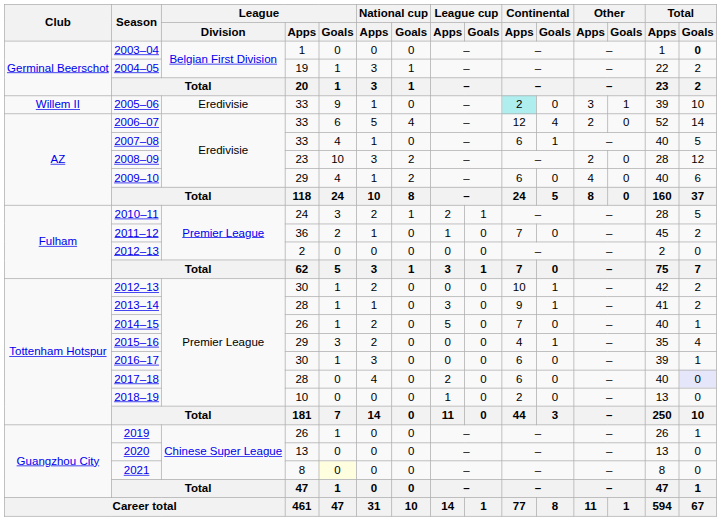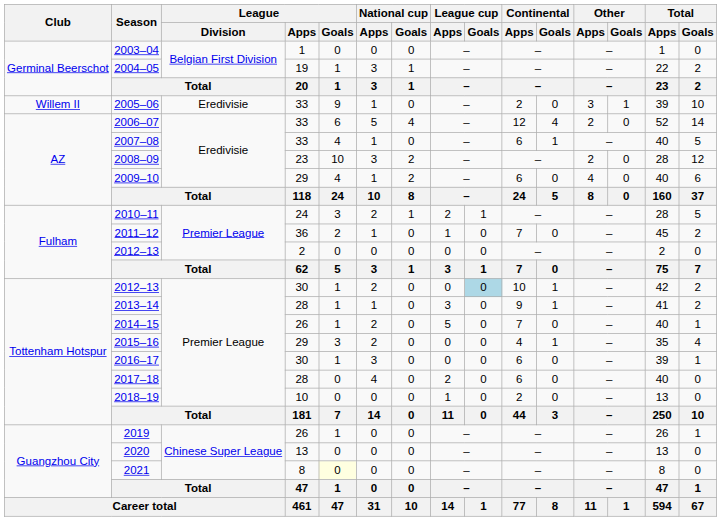(698, 50) bold -> (698, 50) normal
(519, 104) paleturquoise background -> (519, 104) no background
(483, 287) no background -> (483, 287) lightblue background
(698, 379) lavender background -> (698, 379) no background
